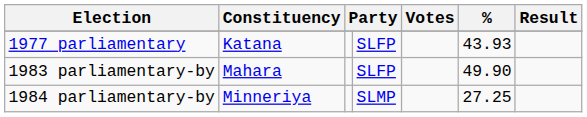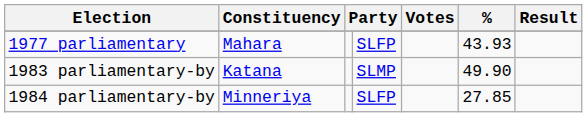(252, 45) Katana -> (252, 45) Mahara
(252, 71) Mahara -> (252, 71) Katana
(376, 71) SLFP -> (376, 71) SLMP
(376, 98) SLMP -> (376, 98) SLFP
(487, 98) 27.25 -> (487, 98) 27.85
